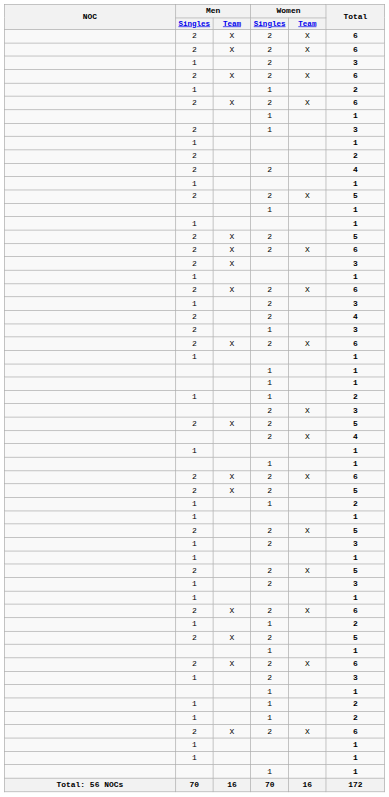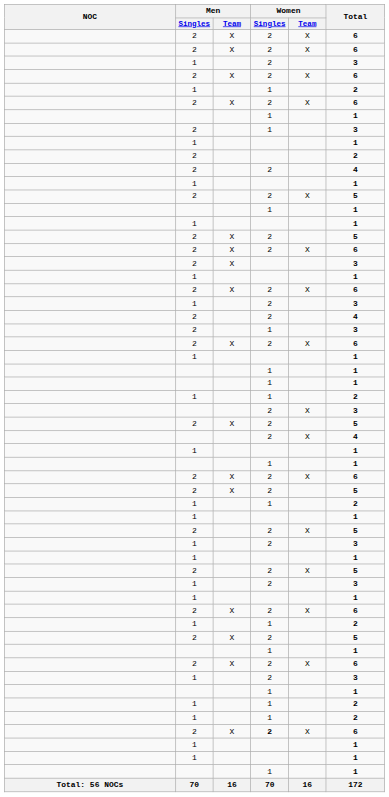(270, 731) normal -> (270, 731) bold
